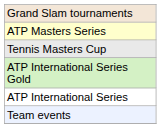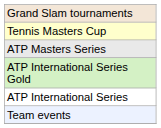(56, 31) ATP Masters Series -> (57, 31) Tennis Masters Cup
(57, 49) Tennis Masters Cup -> (56, 49) ATP Masters Series
